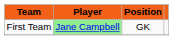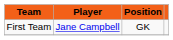(88, 27) lightgreen background -> (88, 27) no background
